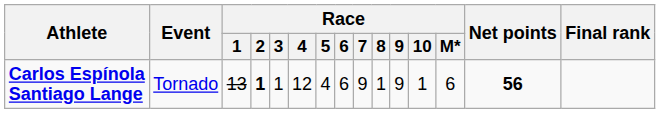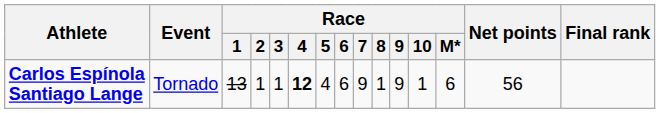(260, 85) bold -> (260, 85) normal
(302, 85) normal -> (302, 85) bold
(513, 85) bold -> (513, 85) normal
